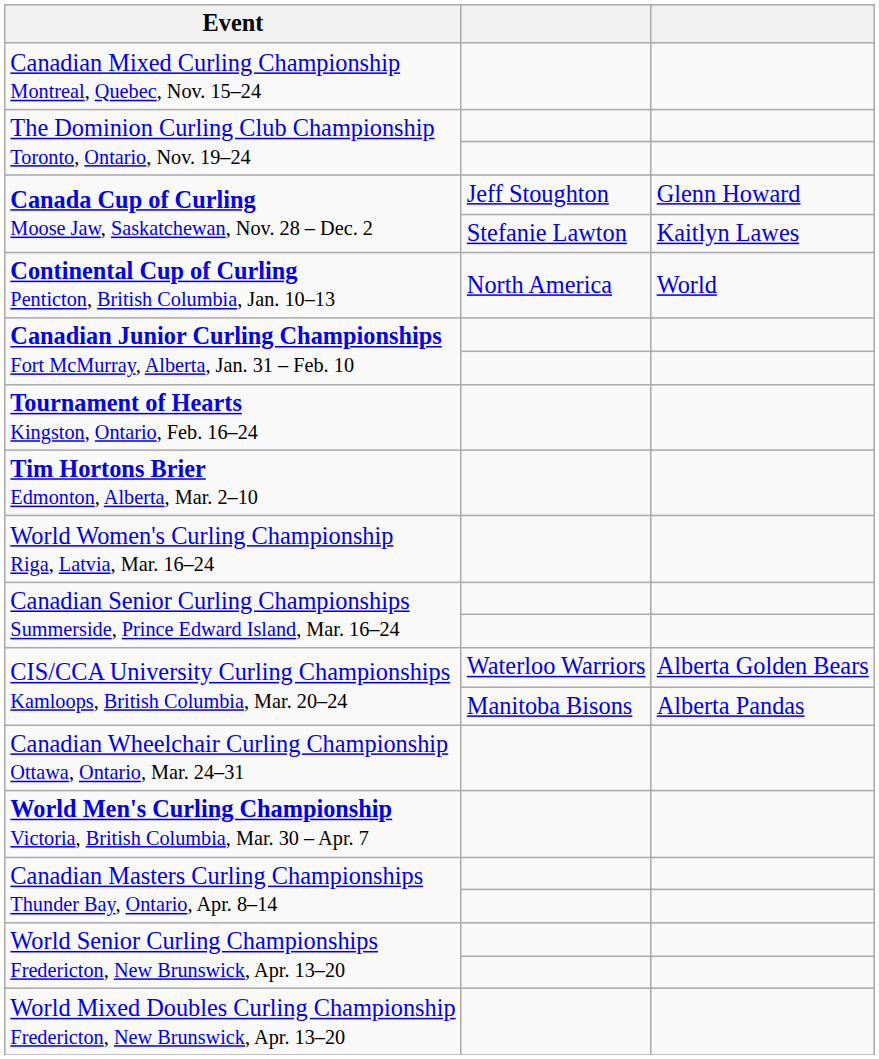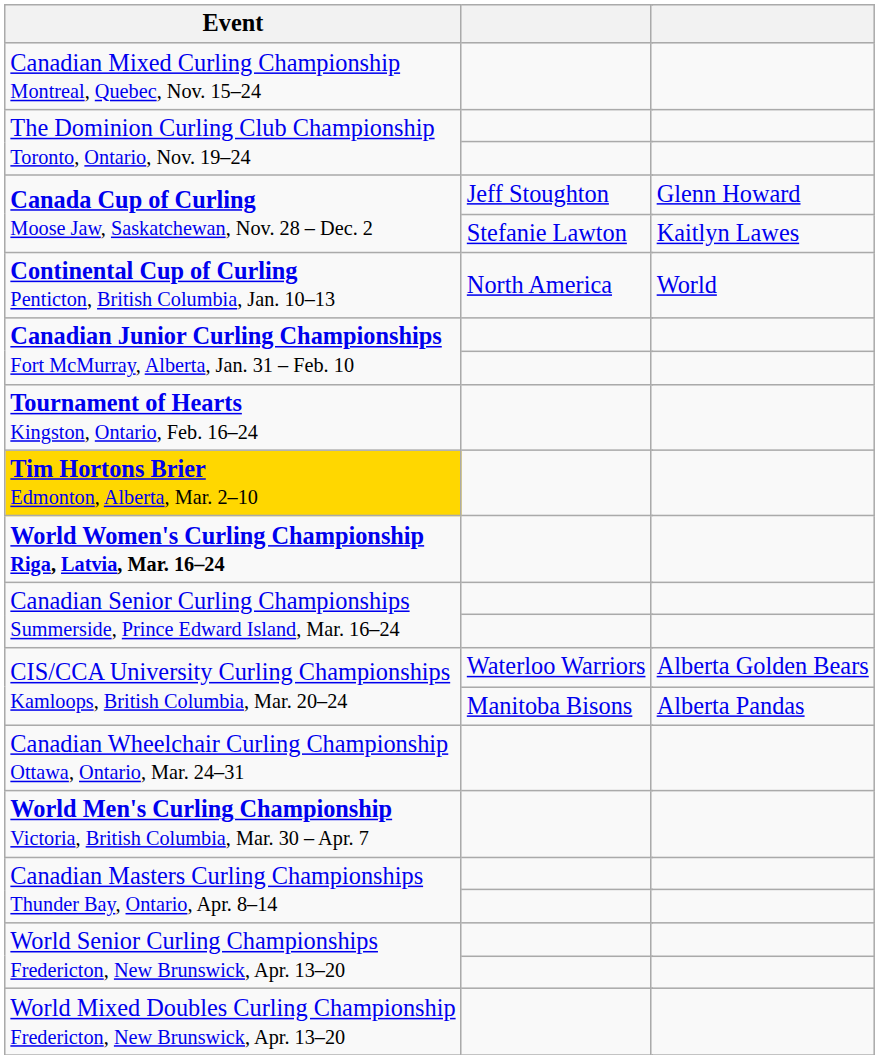(134, 482) no background -> (134, 482) gold background
(202, 548) normal -> (217, 548) bold
